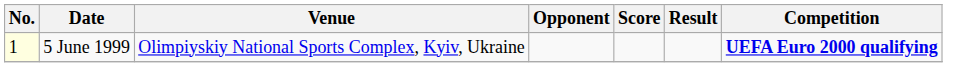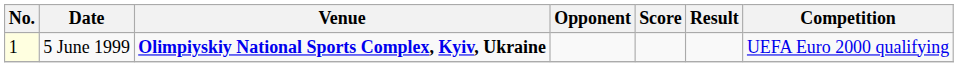(332, 47) normal -> (342, 47) bold
(832, 47) bold -> (848, 47) normal
